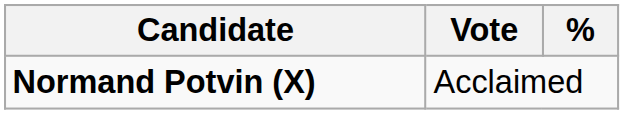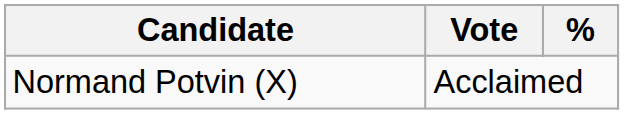(164, 81) bold -> (155, 81) normal
